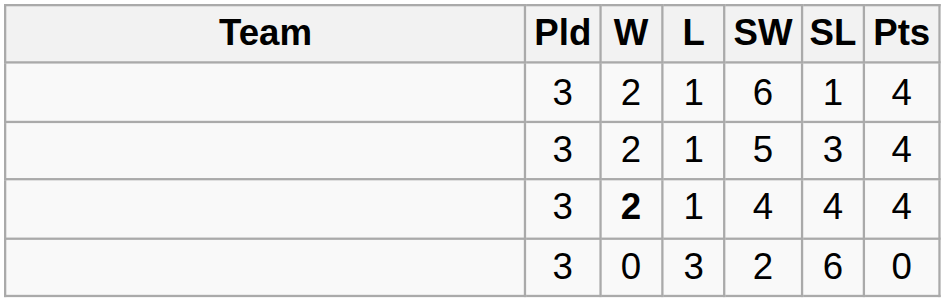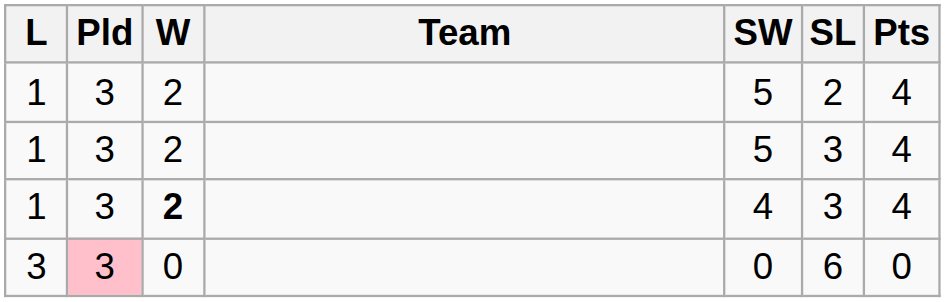columns swapped: (265, 33) <-> (694, 33)
(763, 91) 6 -> (763, 91) 5
(833, 91) 1 -> (833, 91) 2
(833, 207) 4 -> (833, 207) 3
(563, 265) no background -> (105, 265) pink background
(763, 265) 2 -> (763, 265) 0
